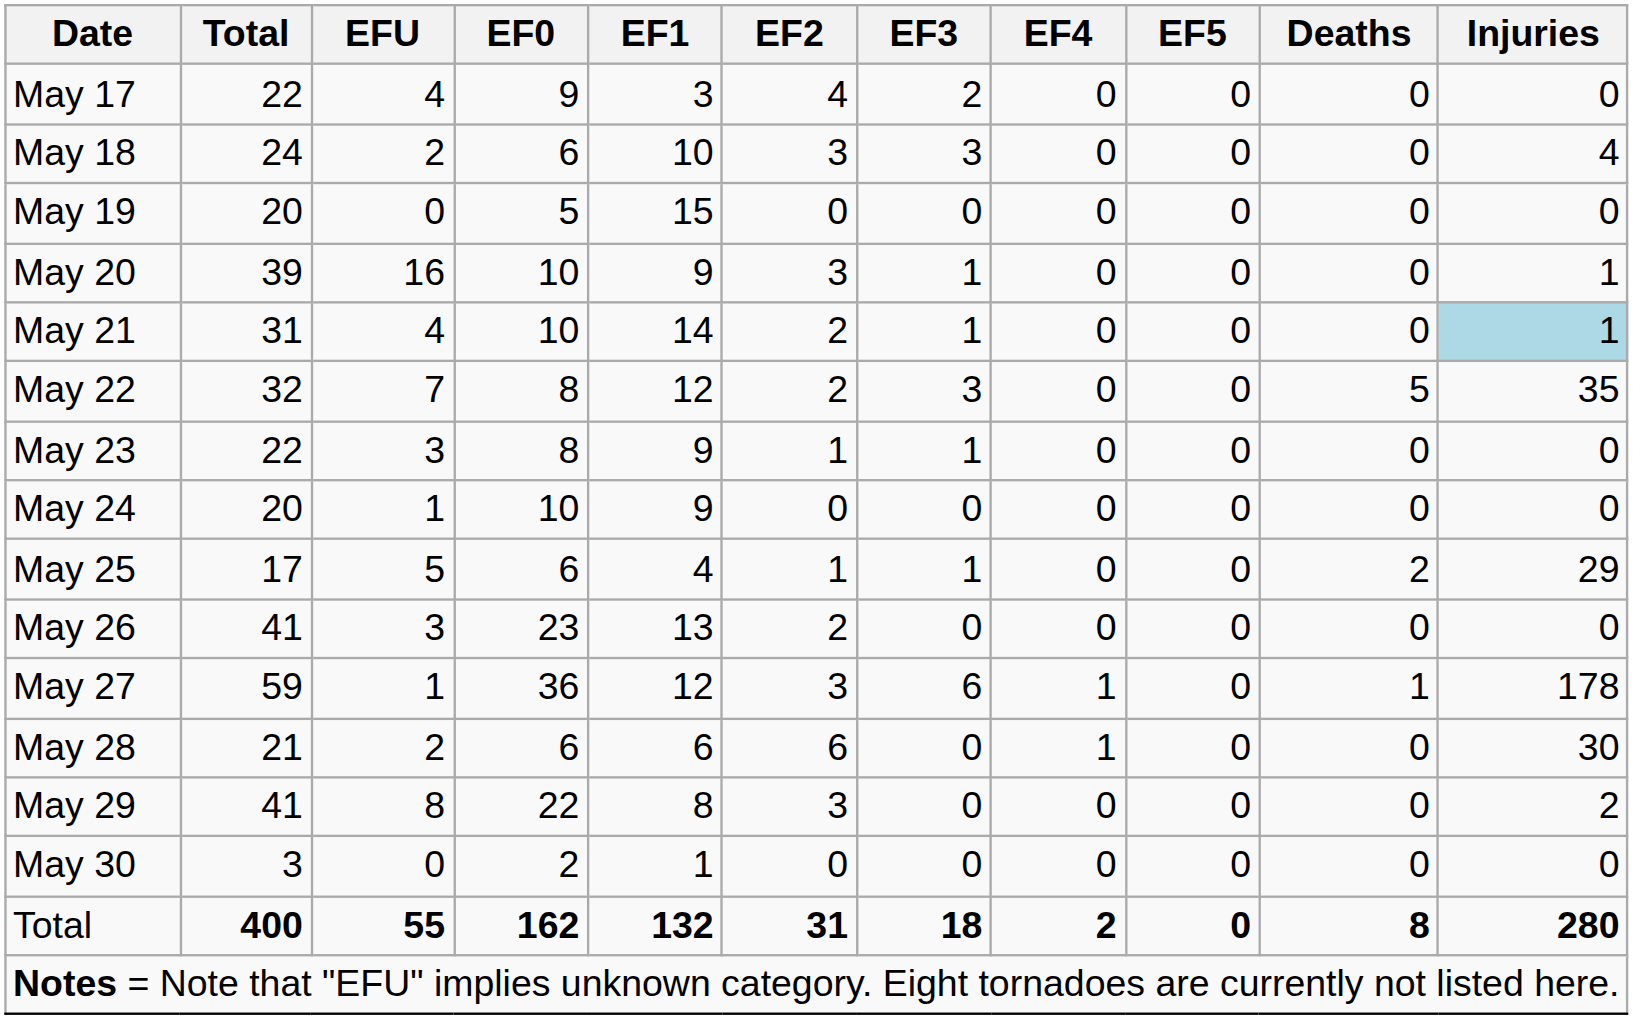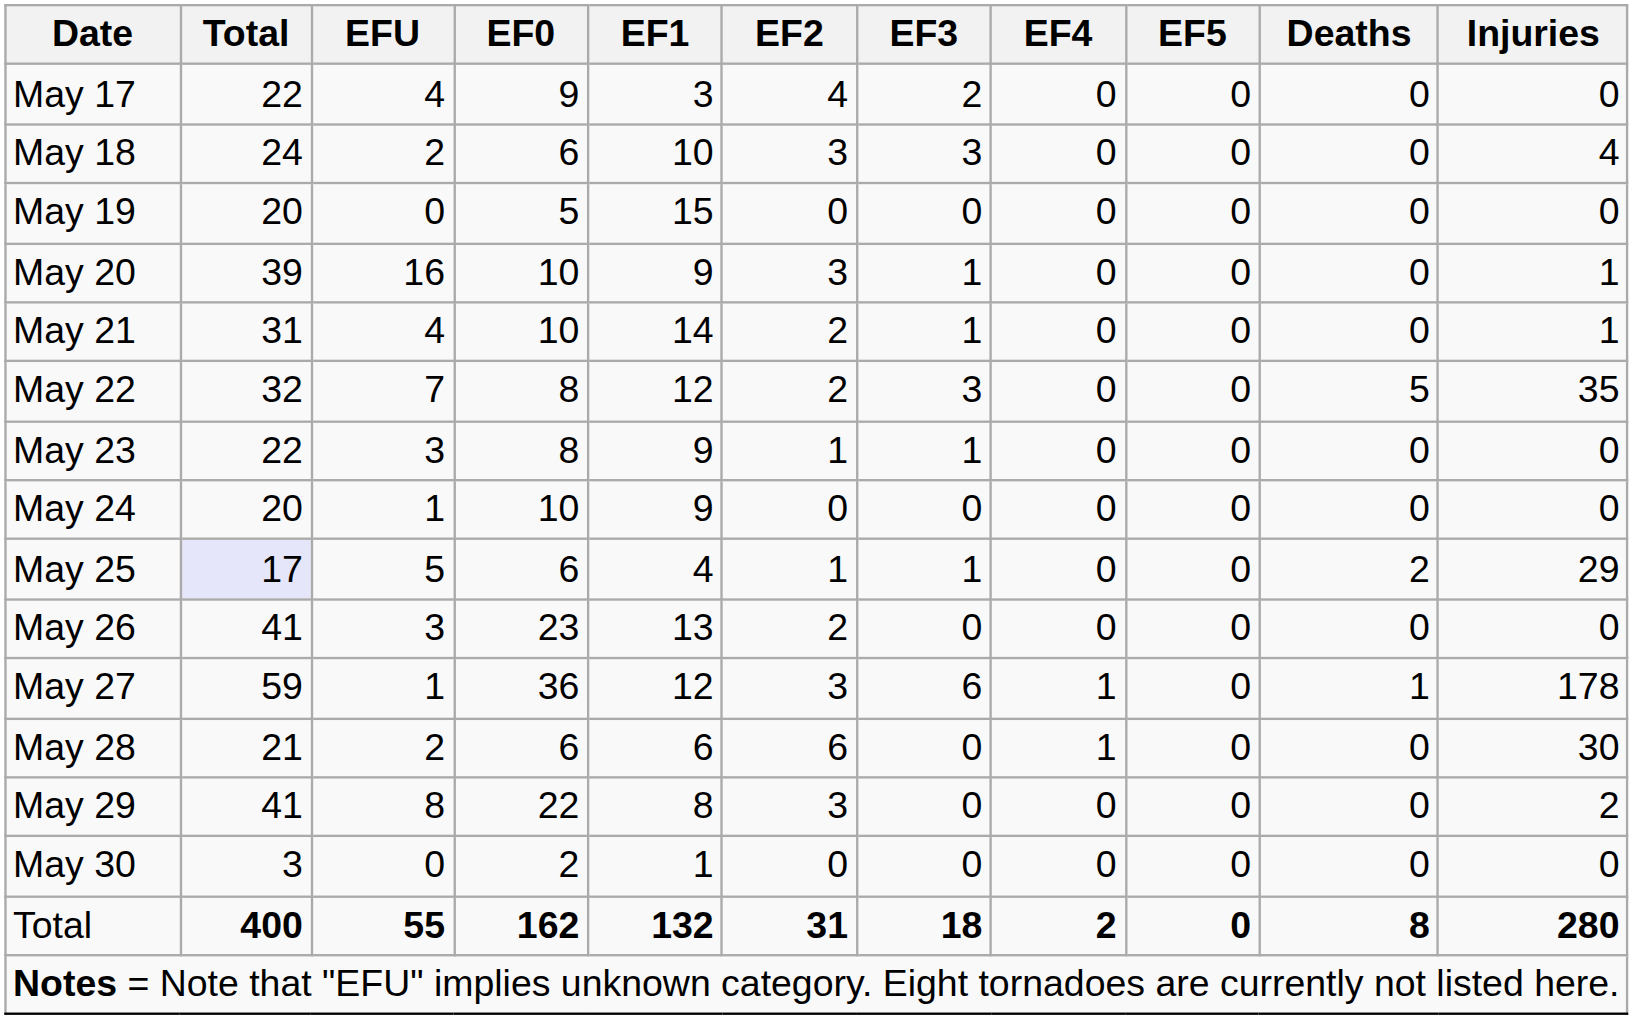(1609, 331) lightblue background -> (1609, 331) no background
(282, 568) no background -> (282, 568) lavender background
